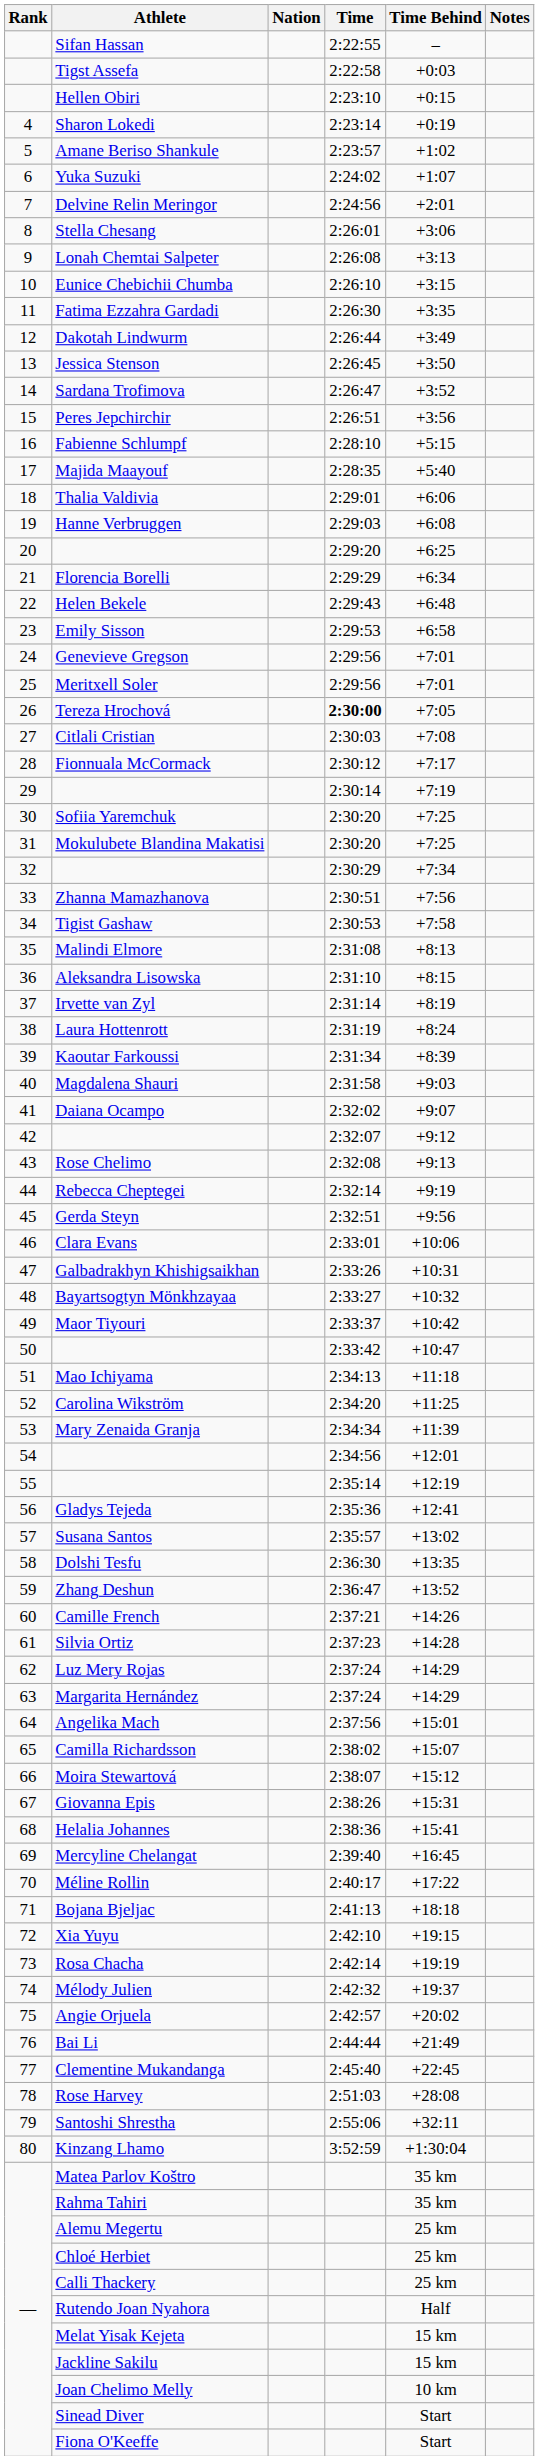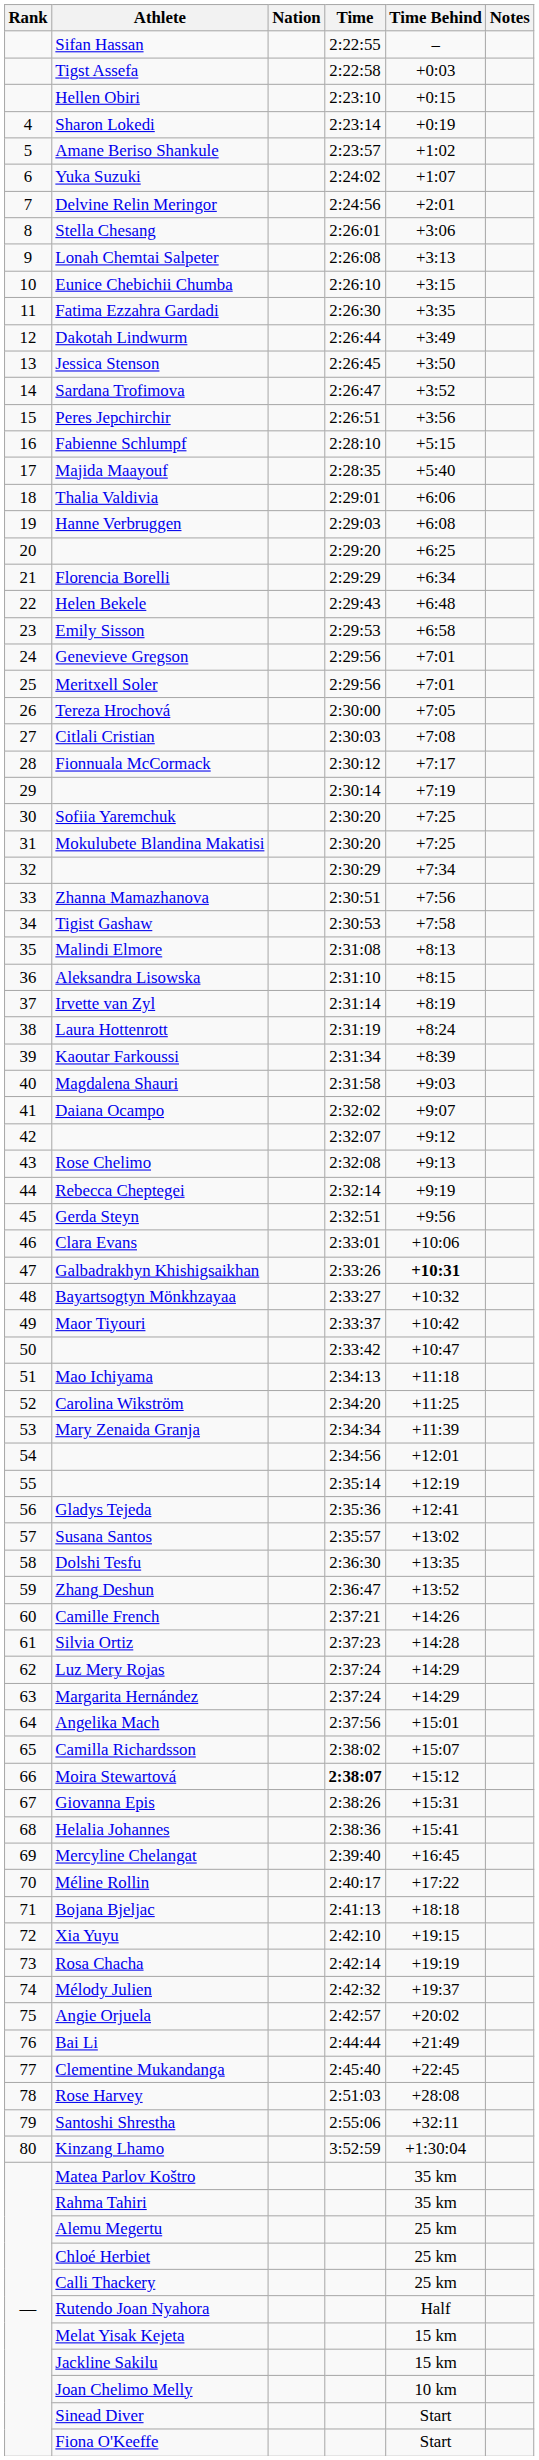(355, 710) bold -> (355, 710) normal
(436, 1270) normal -> (436, 1270) bold
(355, 1776) normal -> (355, 1776) bold
